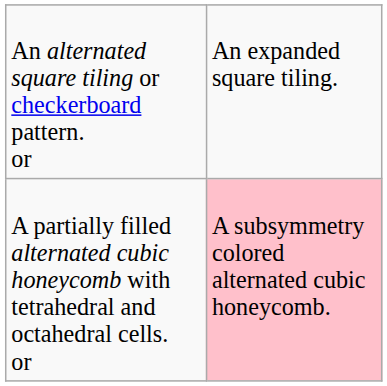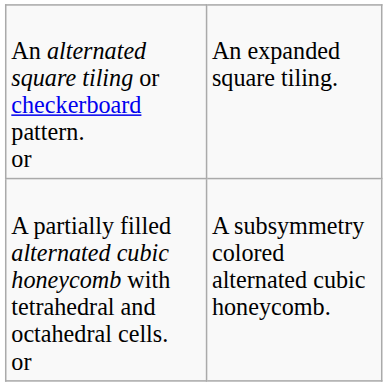(289, 265) pink background -> (289, 265) no background
